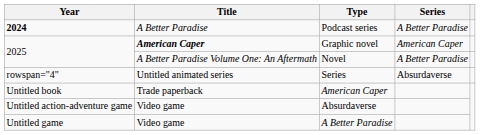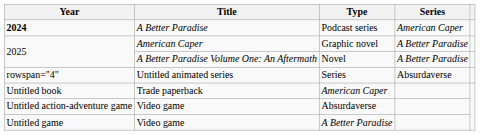(432, 28) A Better Paradise -> (430, 28) American Caper
(171, 43) bold -> (170, 43) normal
(430, 43) American Caper -> (432, 43) A Better Paradise
